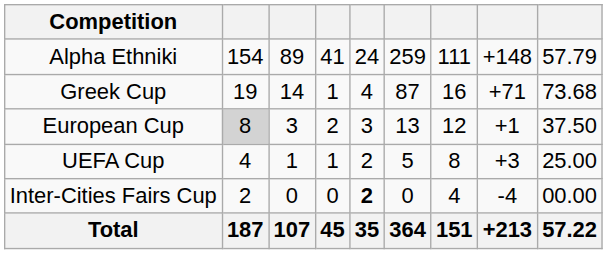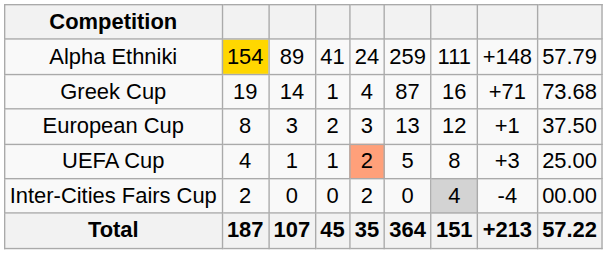(245, 56) no background -> (245, 56) gold background
(245, 126) lightgrey background -> (245, 126) no background
(367, 160) no background -> (367, 160) lightsalmon background
(367, 195) bold -> (367, 195) normal
(454, 195) no background -> (454, 195) lightgrey background
